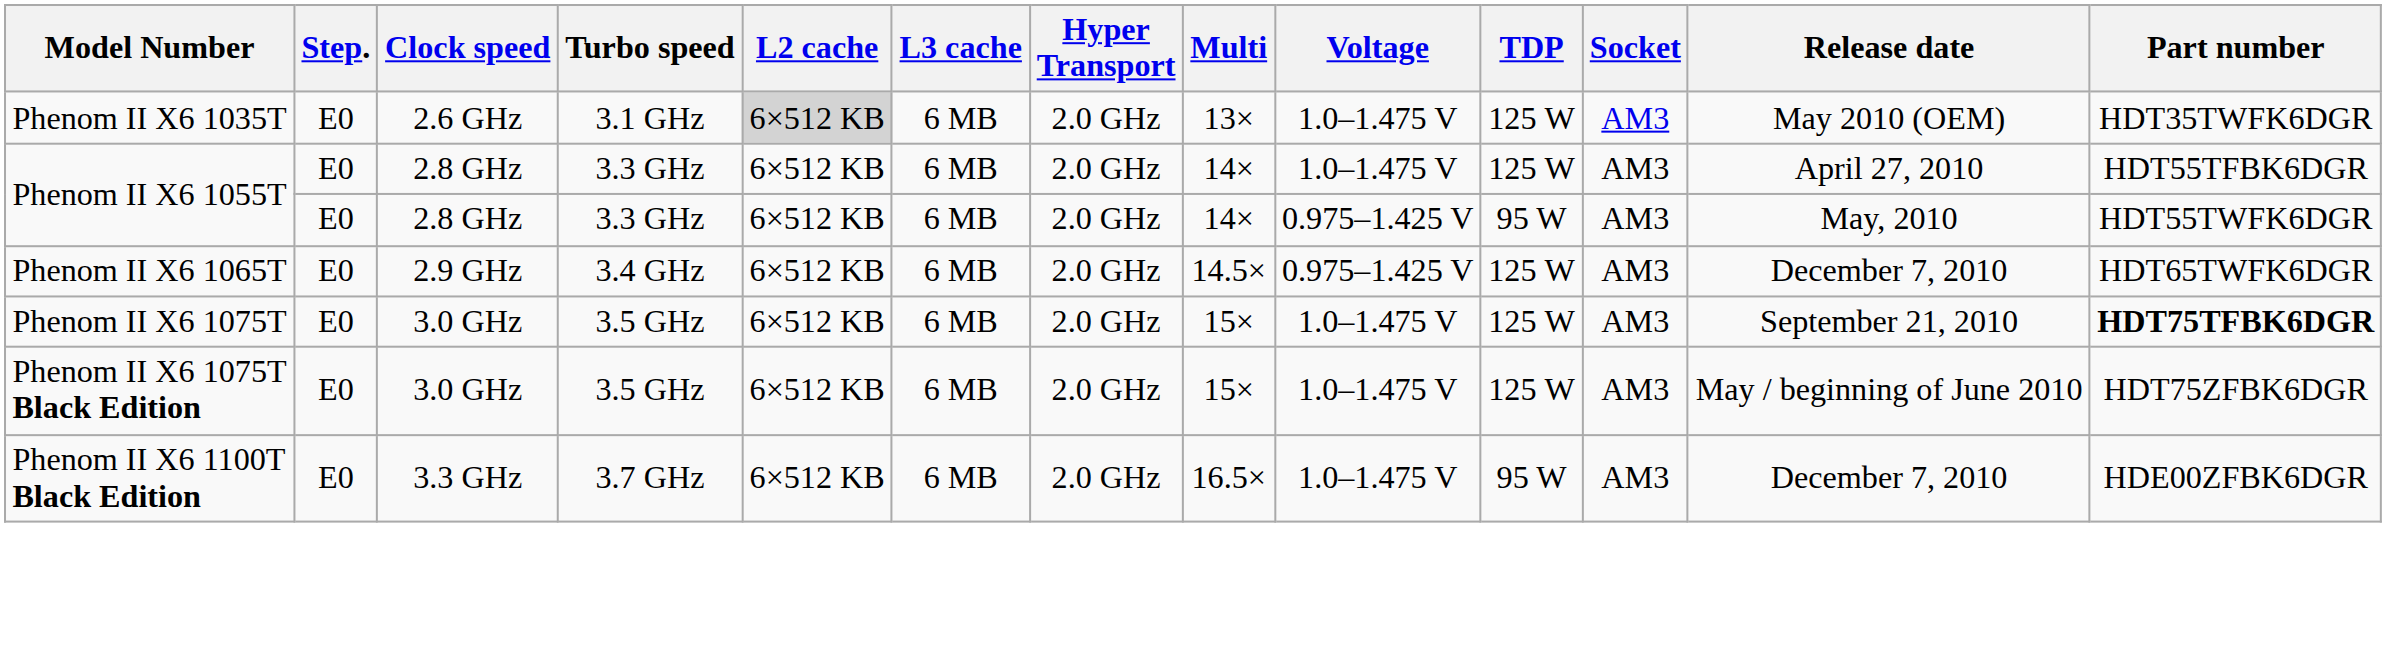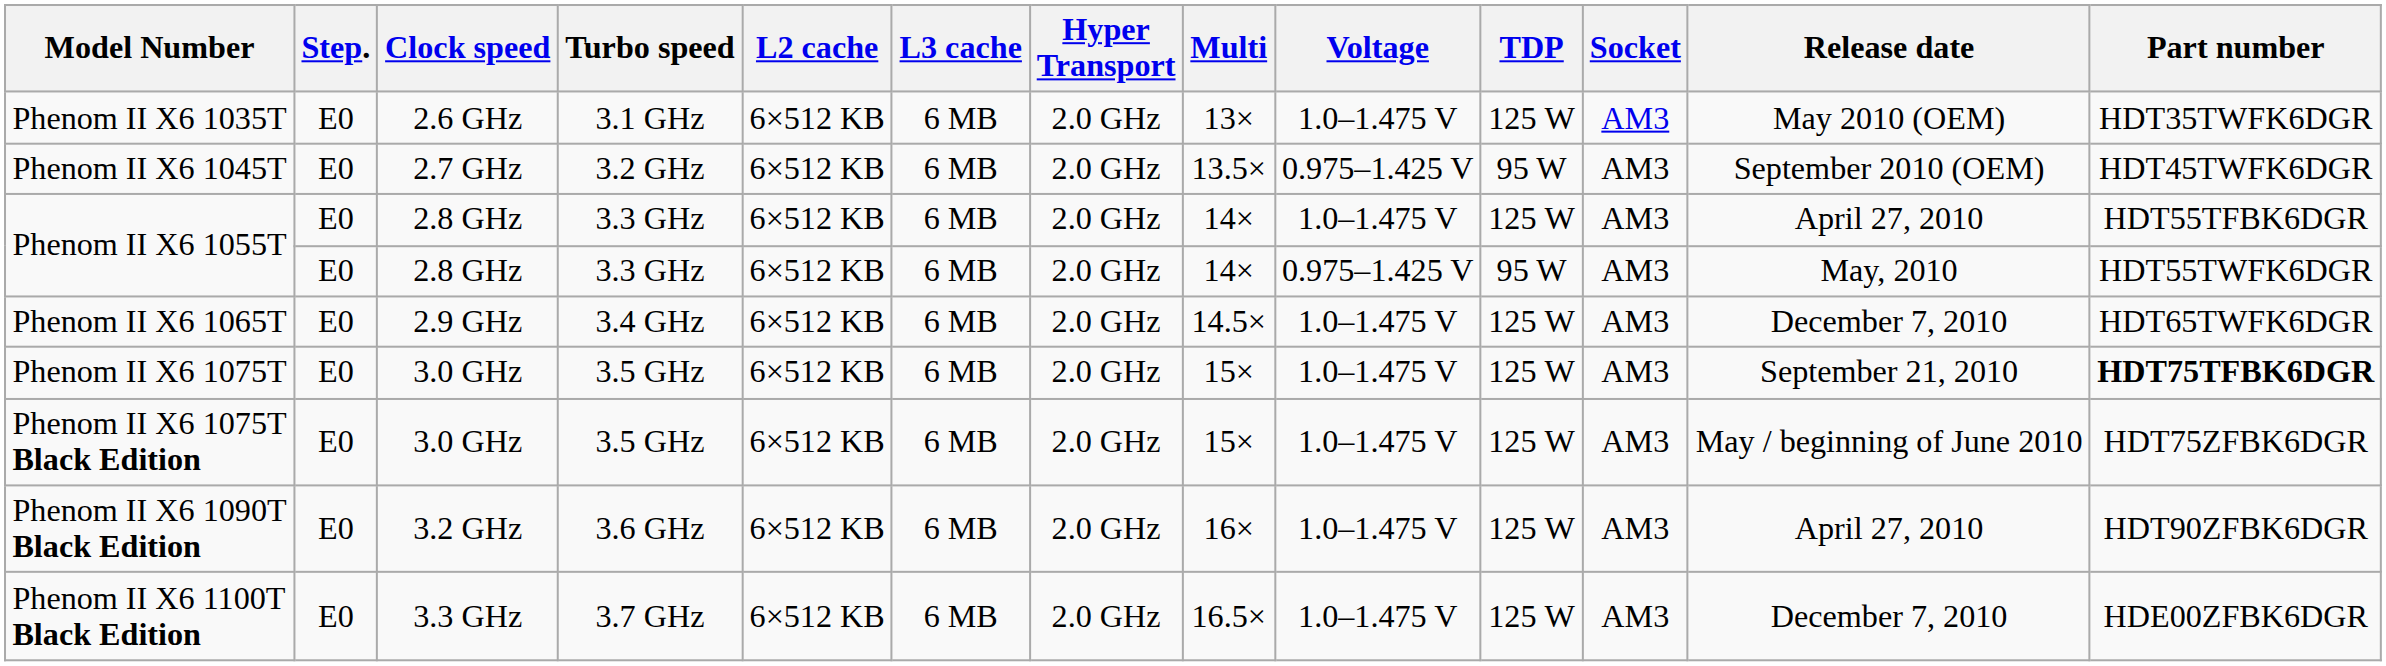(817, 117) lightgrey background -> (817, 117) no background
+ row: (150, 168)
(1378, 270) 0.975–1.425 V -> (1378, 321) 1.0–1.475 V
+ row: (150, 528)
(1532, 477) 95 W -> (1532, 615) 125 W
